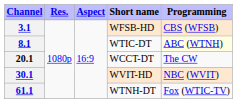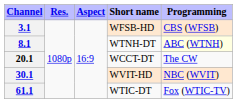(131, 43) WTIC-DT -> (133, 43) WTNH-DT
(133, 91) WTNH-DT -> (131, 91) WTIC-DT
